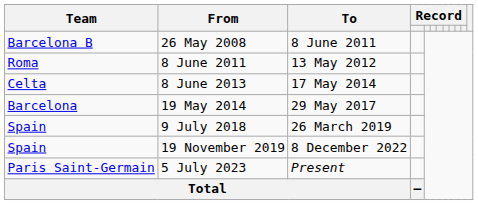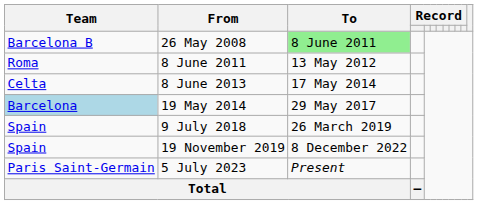(334, 42) no background -> (334, 42) lightgreen background
(42, 105) no background -> (42, 105) lightblue background
